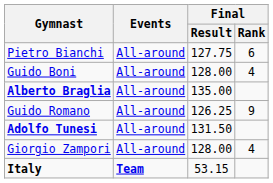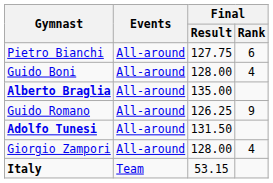(130, 168) bold -> (130, 168) normal
